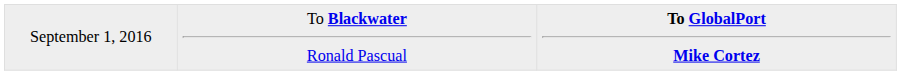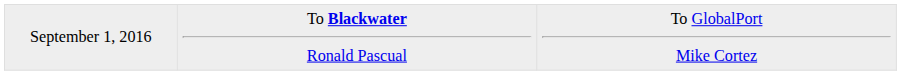(717, 37) bold -> (717, 37) normal
